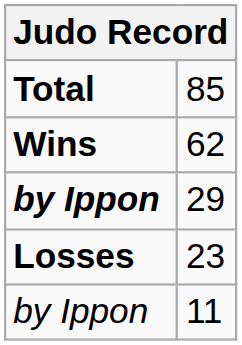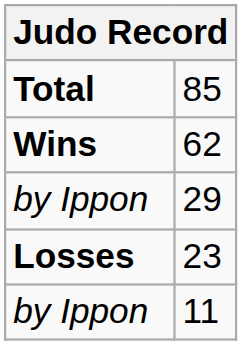(87, 199) bold -> (81, 199) normal
